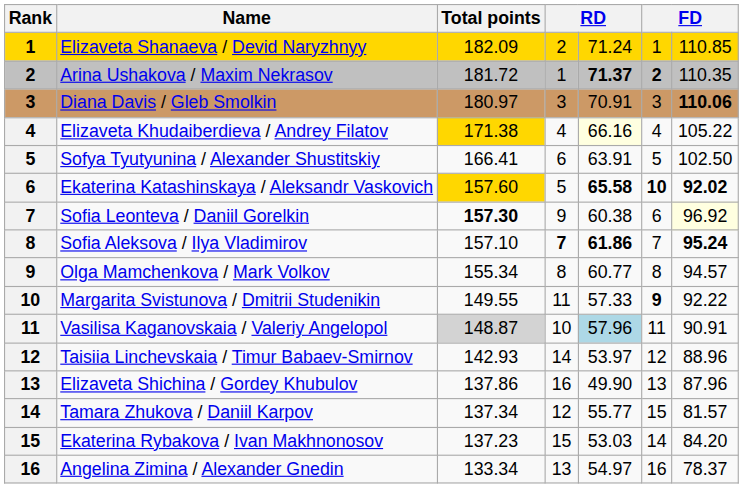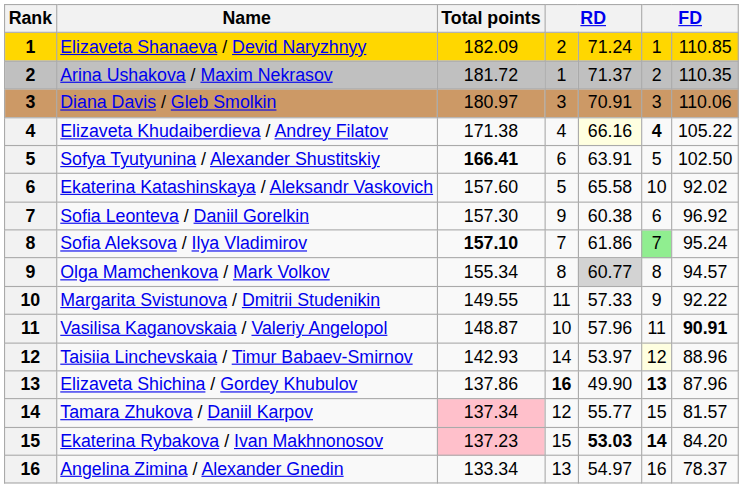(610, 74) bold -> (610, 74) normal
(657, 74) bold -> (657, 74) normal
(705, 103) bold -> (705, 103) normal
(491, 131) gold background -> (491, 131) no background
(657, 131) normal -> (657, 131) bold
(491, 159) normal -> (491, 159) bold
(491, 187) gold background -> (491, 187) no background
(610, 187) bold -> (610, 187) normal
(657, 187) bold -> (657, 187) normal
(705, 187) bold -> (705, 187) normal
(491, 215) bold -> (491, 215) normal
(705, 215) lightyellow background -> (705, 215) no background
(491, 243) normal -> (491, 243) bold
(561, 243) bold -> (561, 243) normal
(610, 243) bold -> (610, 243) normal
(657, 243) no background -> (657, 243) lightgreen background
(705, 243) bold -> (705, 243) normal
(610, 272) no background -> (610, 272) lightgrey background
(657, 300) bold -> (657, 300) normal
(491, 328) lightgrey background -> (491, 328) no background
(610, 328) lightblue background -> (610, 328) no background
(705, 328) normal -> (705, 328) bold
(657, 356) no background -> (657, 356) lightyellow background
(562, 384) normal -> (562, 384) bold
(657, 384) normal -> (657, 384) bold
(491, 412) no background -> (491, 412) pink background
(491, 441) no background -> (491, 441) pink background
(610, 441) normal -> (610, 441) bold
(657, 441) normal -> (657, 441) bold
